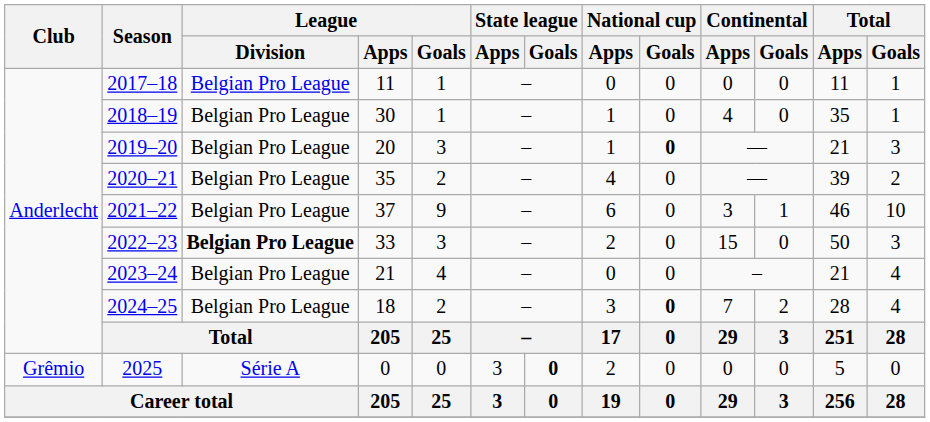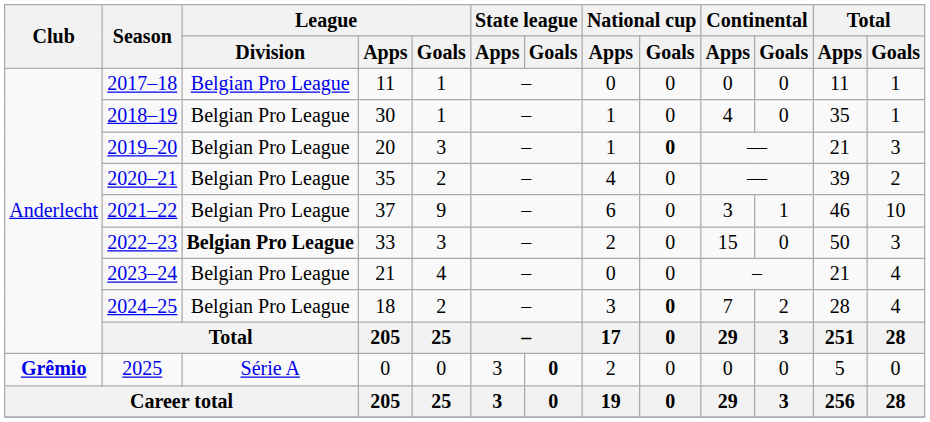(54, 369) normal -> (54, 369) bold
